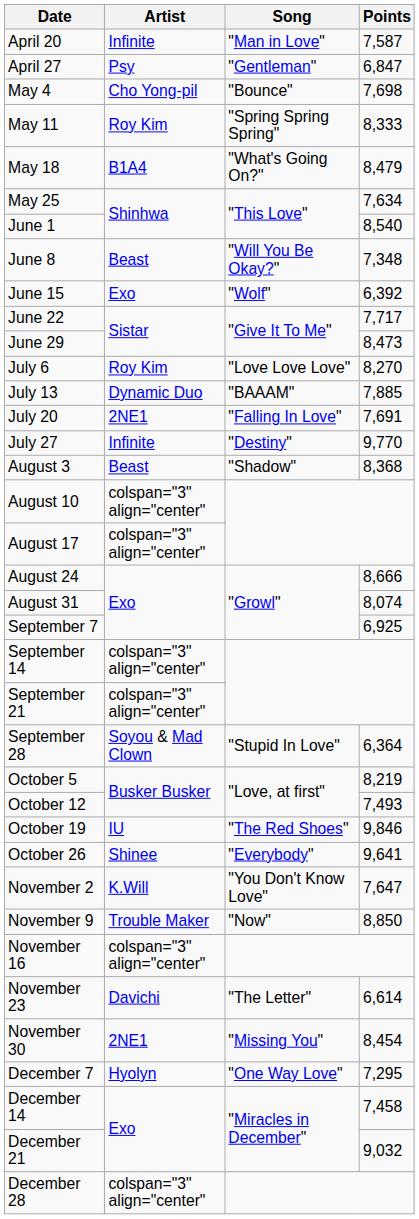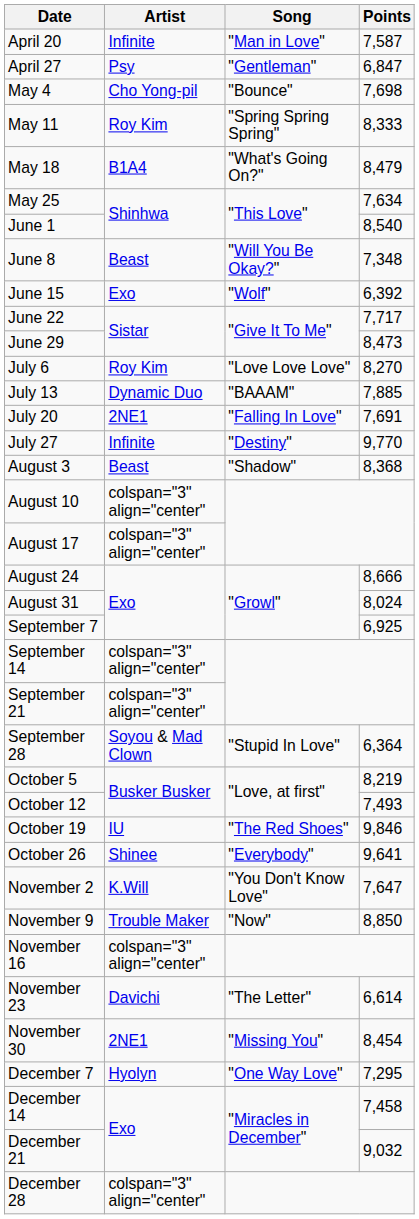(383, 602) 8,074 -> (383, 602) 8,024
